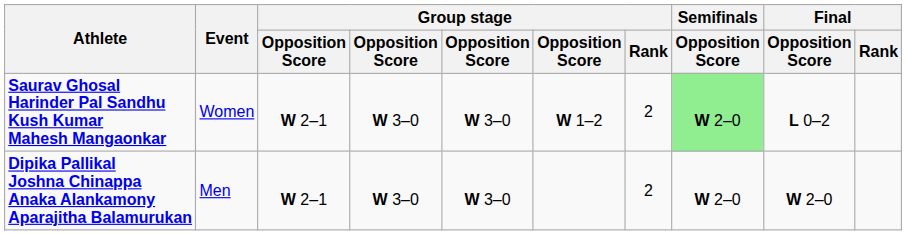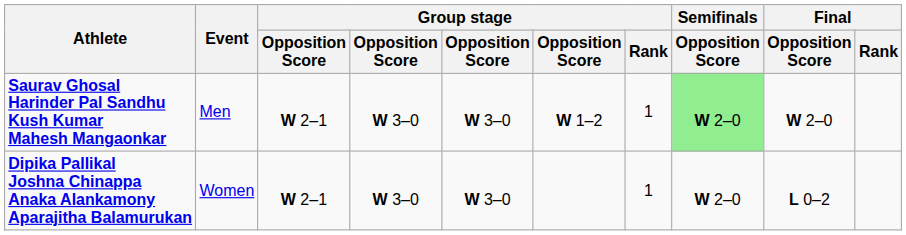(227, 112) Women -> (215, 112) Men
(648, 112) 2 -> (648, 112) 1
(809, 121) L 0–2 -> (809, 121) W 2–0
(215, 191) Men -> (227, 191) Women
(648, 191) 2 -> (648, 191) 1
(809, 200) W 2–0 -> (809, 200) L 0–2
